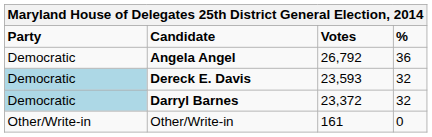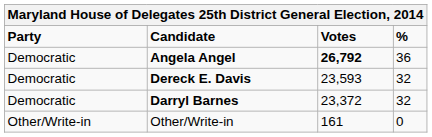(341, 57) normal -> (341, 57) bold
(41, 79) lightblue background -> (41, 79) no background
(41, 100) lightblue background -> (41, 100) no background
